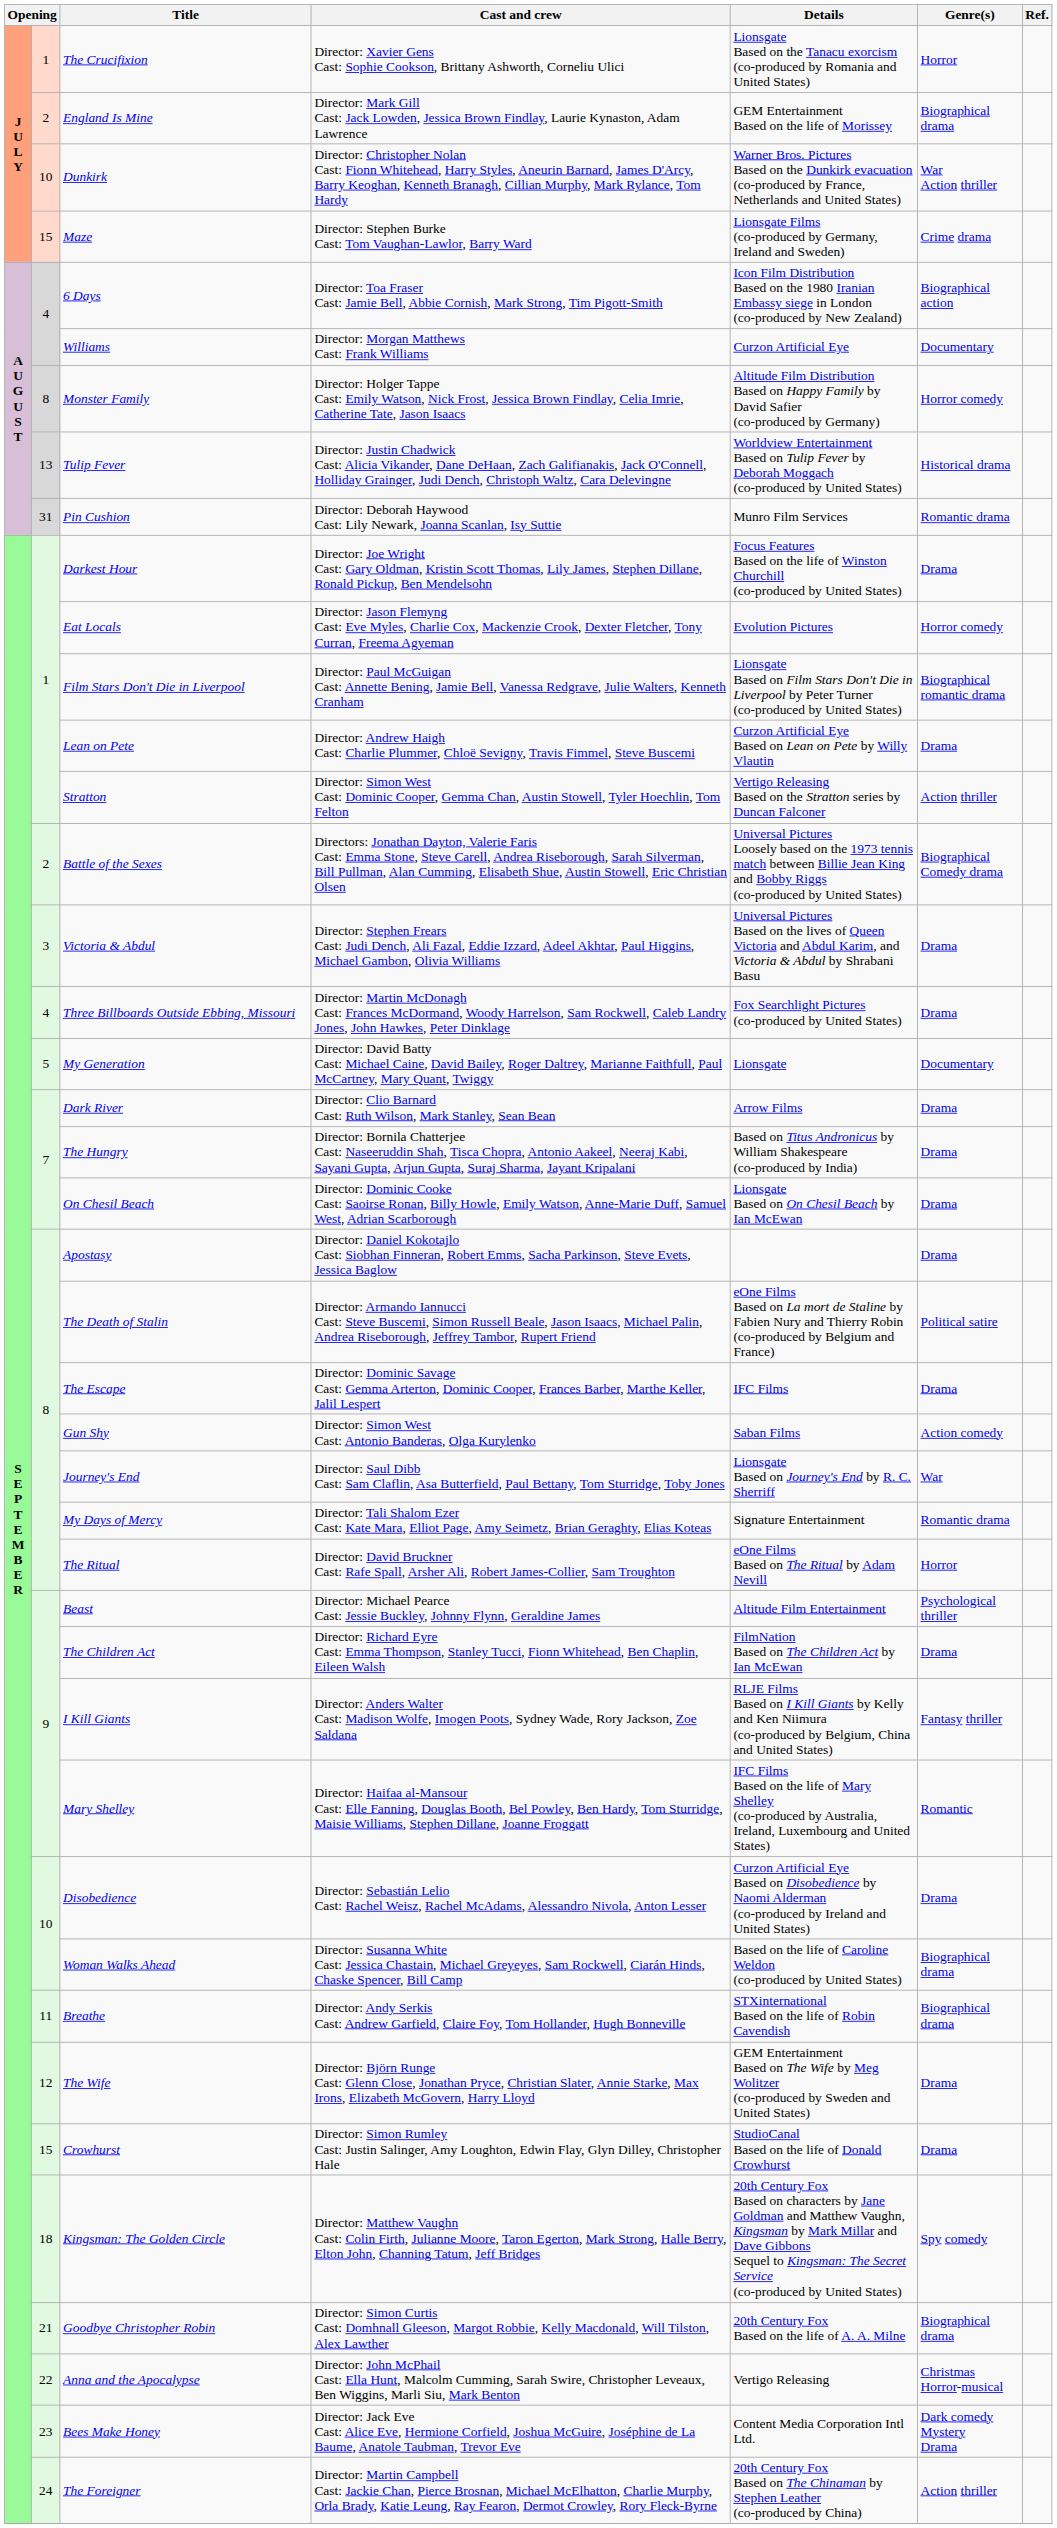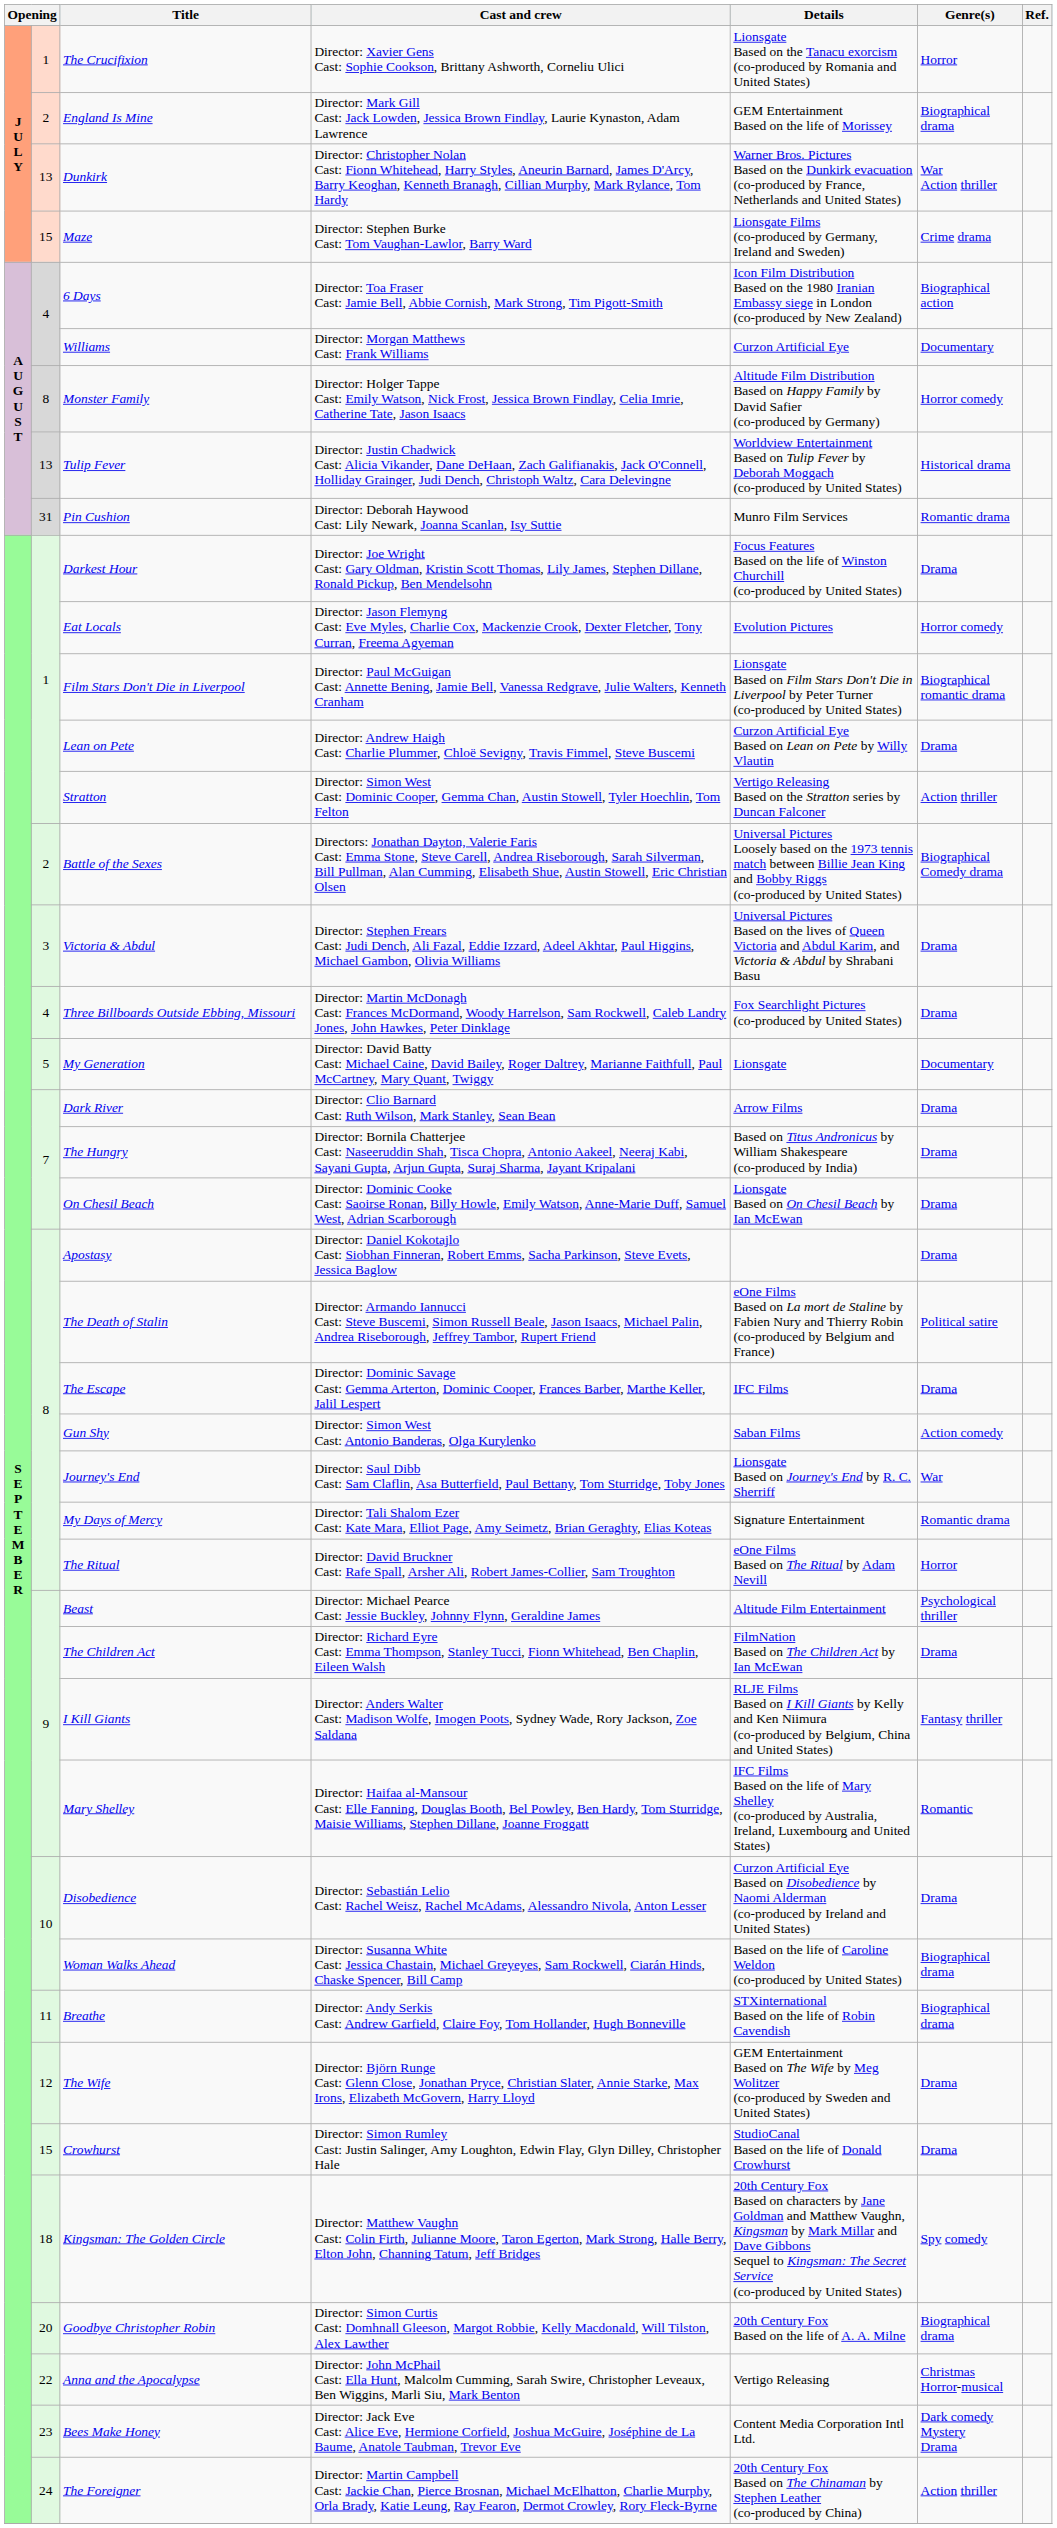(46, 177) 10 -> (46, 177) 13
(46, 2328) 21 -> (46, 2328) 20
